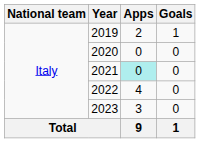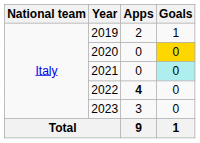(176, 52) no background -> (176, 52) gold background
(139, 71) paleturquoise background -> (139, 71) no background
(176, 71) no background -> (176, 71) paleturquoise background
(139, 90) normal -> (139, 90) bold
